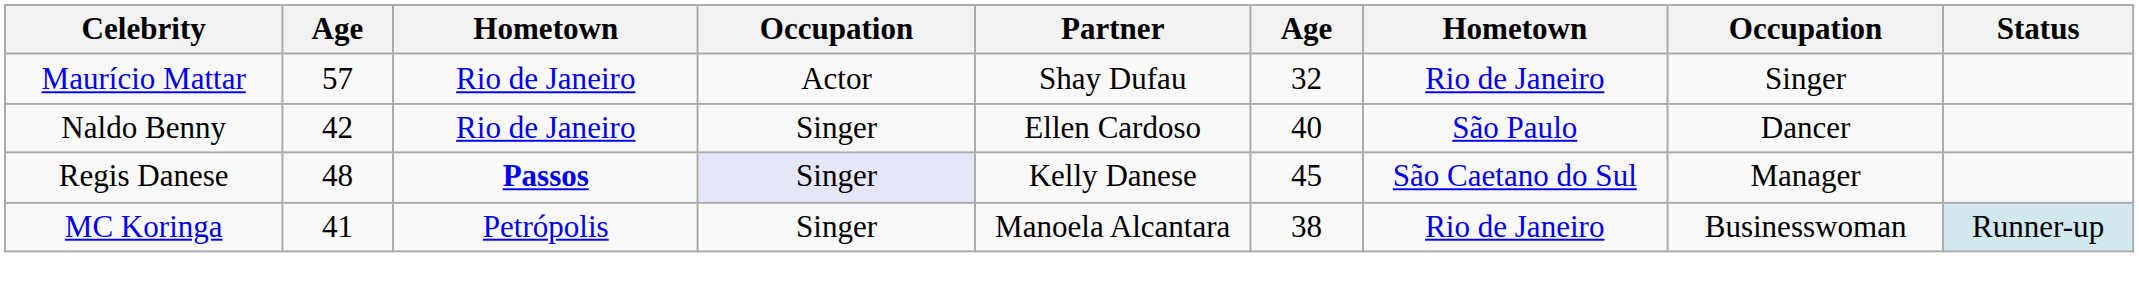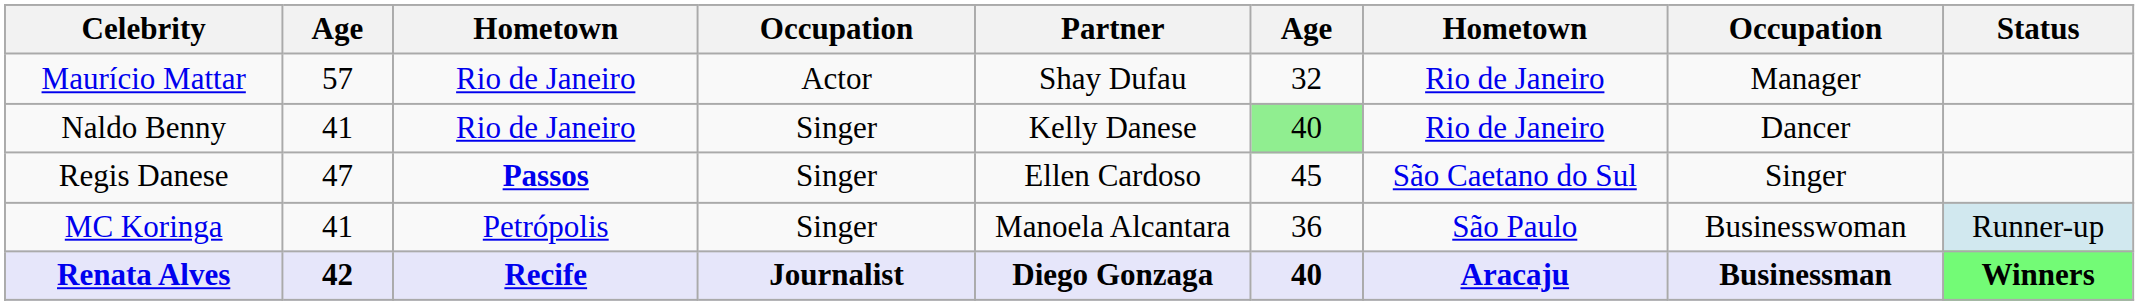(1806, 78) Singer -> (1806, 78) Manager
(337, 127) 42 -> (337, 127) 41
(1113, 127) Ellen Cardoso -> (1113, 127) Kelly Danese
(1306, 127) no background -> (1306, 127) lightgreen background
(1515, 127) São Paulo -> (1515, 127) Rio de Janeiro
(337, 176) 48 -> (337, 176) 47
(837, 176) lavender background -> (837, 176) no background
(1113, 176) Kelly Danese -> (1113, 176) Ellen Cardoso
(1806, 176) Manager -> (1806, 176) Singer
(1306, 226) 38 -> (1306, 226) 36
(1515, 226) Rio de Janeiro -> (1515, 226) São Paulo
+ row: (144, 275)
